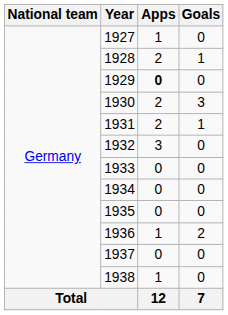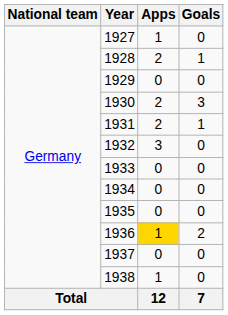(158, 80) bold -> (158, 80) normal
(158, 233) no background -> (158, 233) gold background
